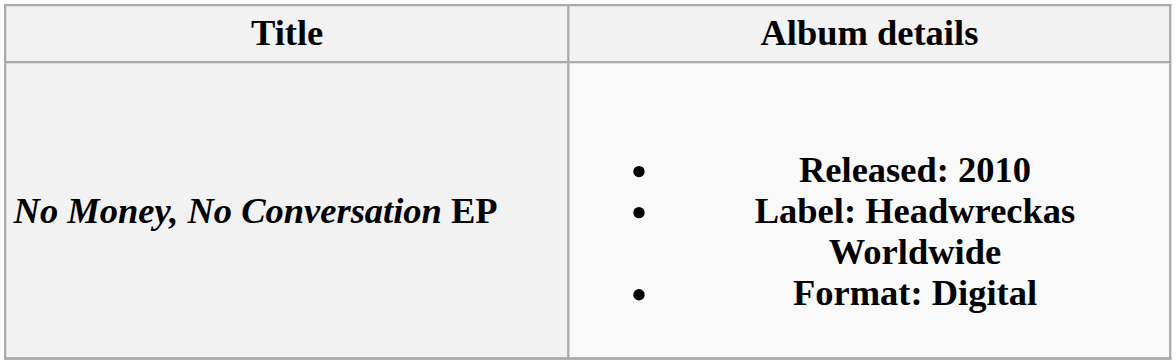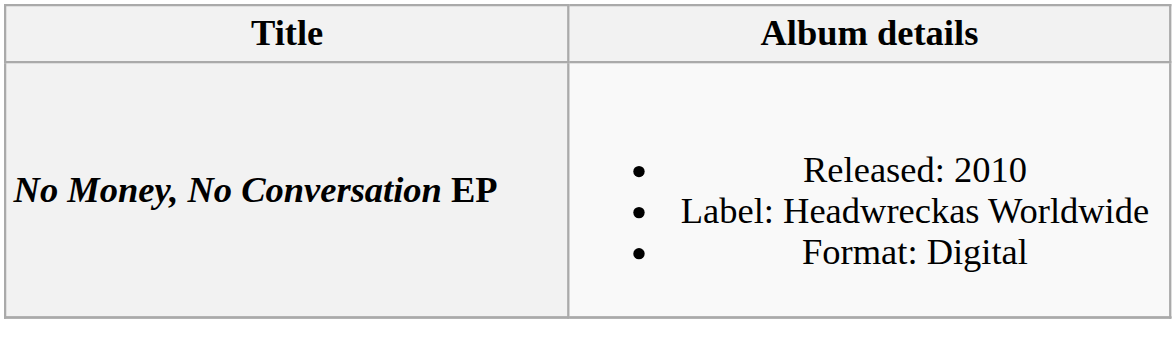(869, 231) bold -> (869, 210) normal
